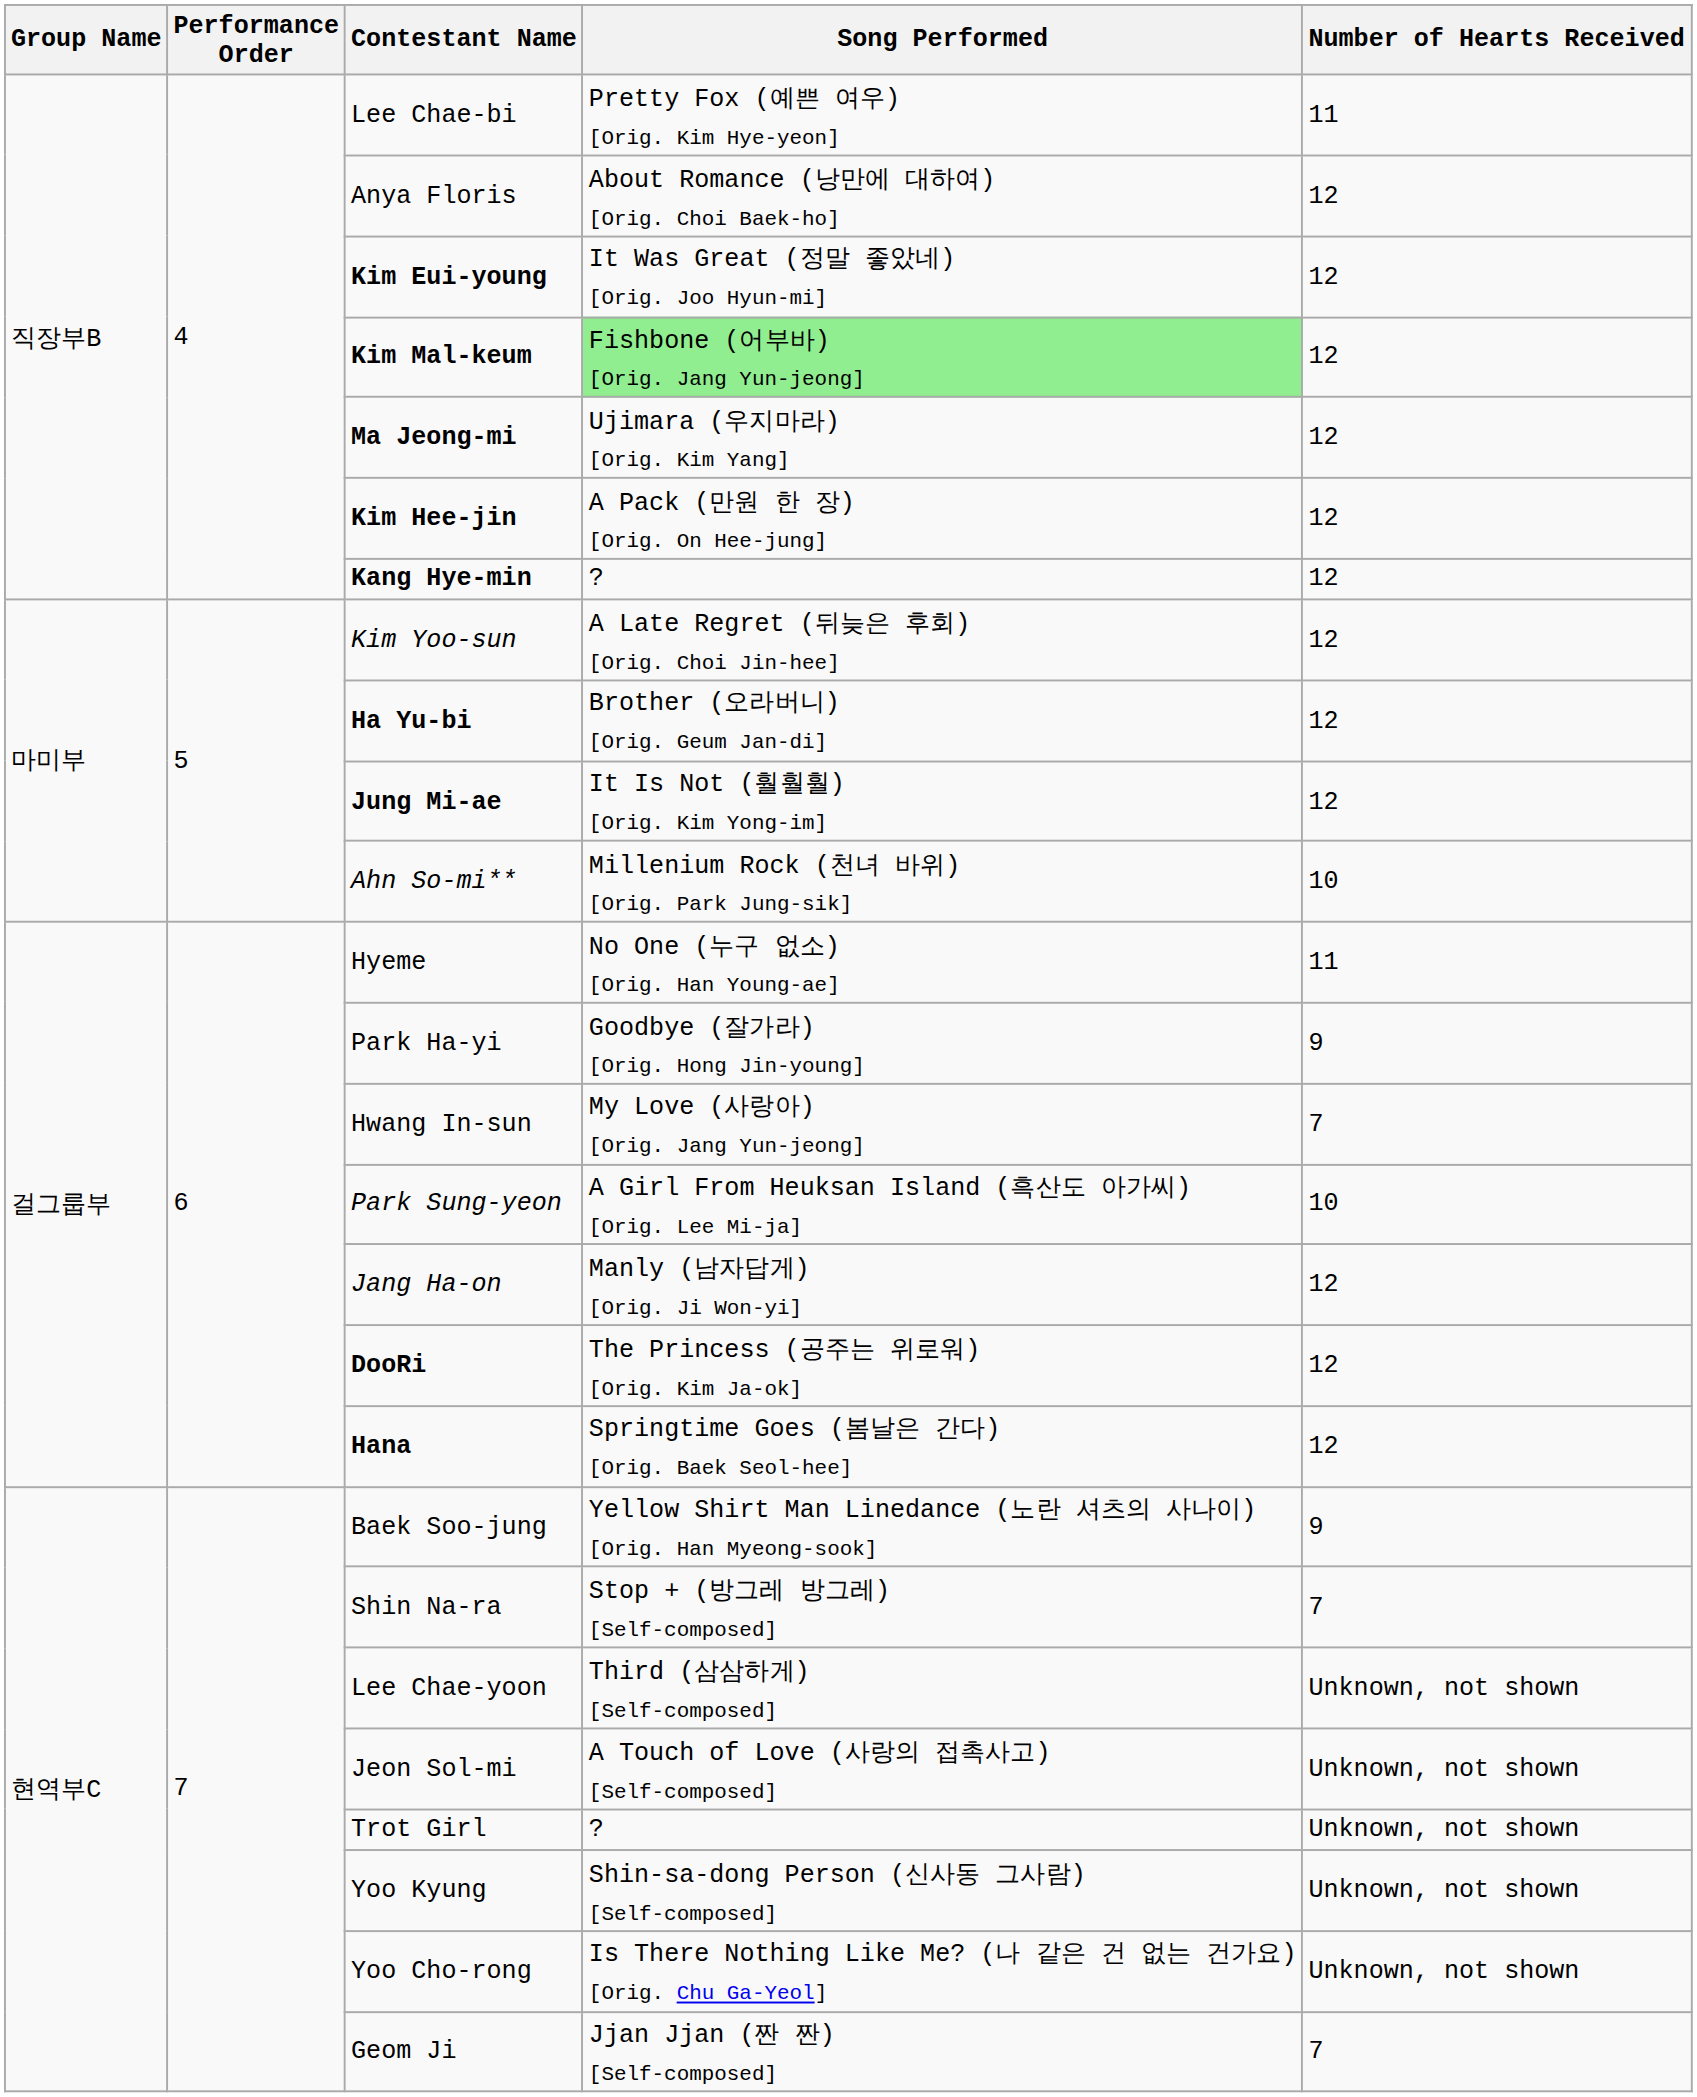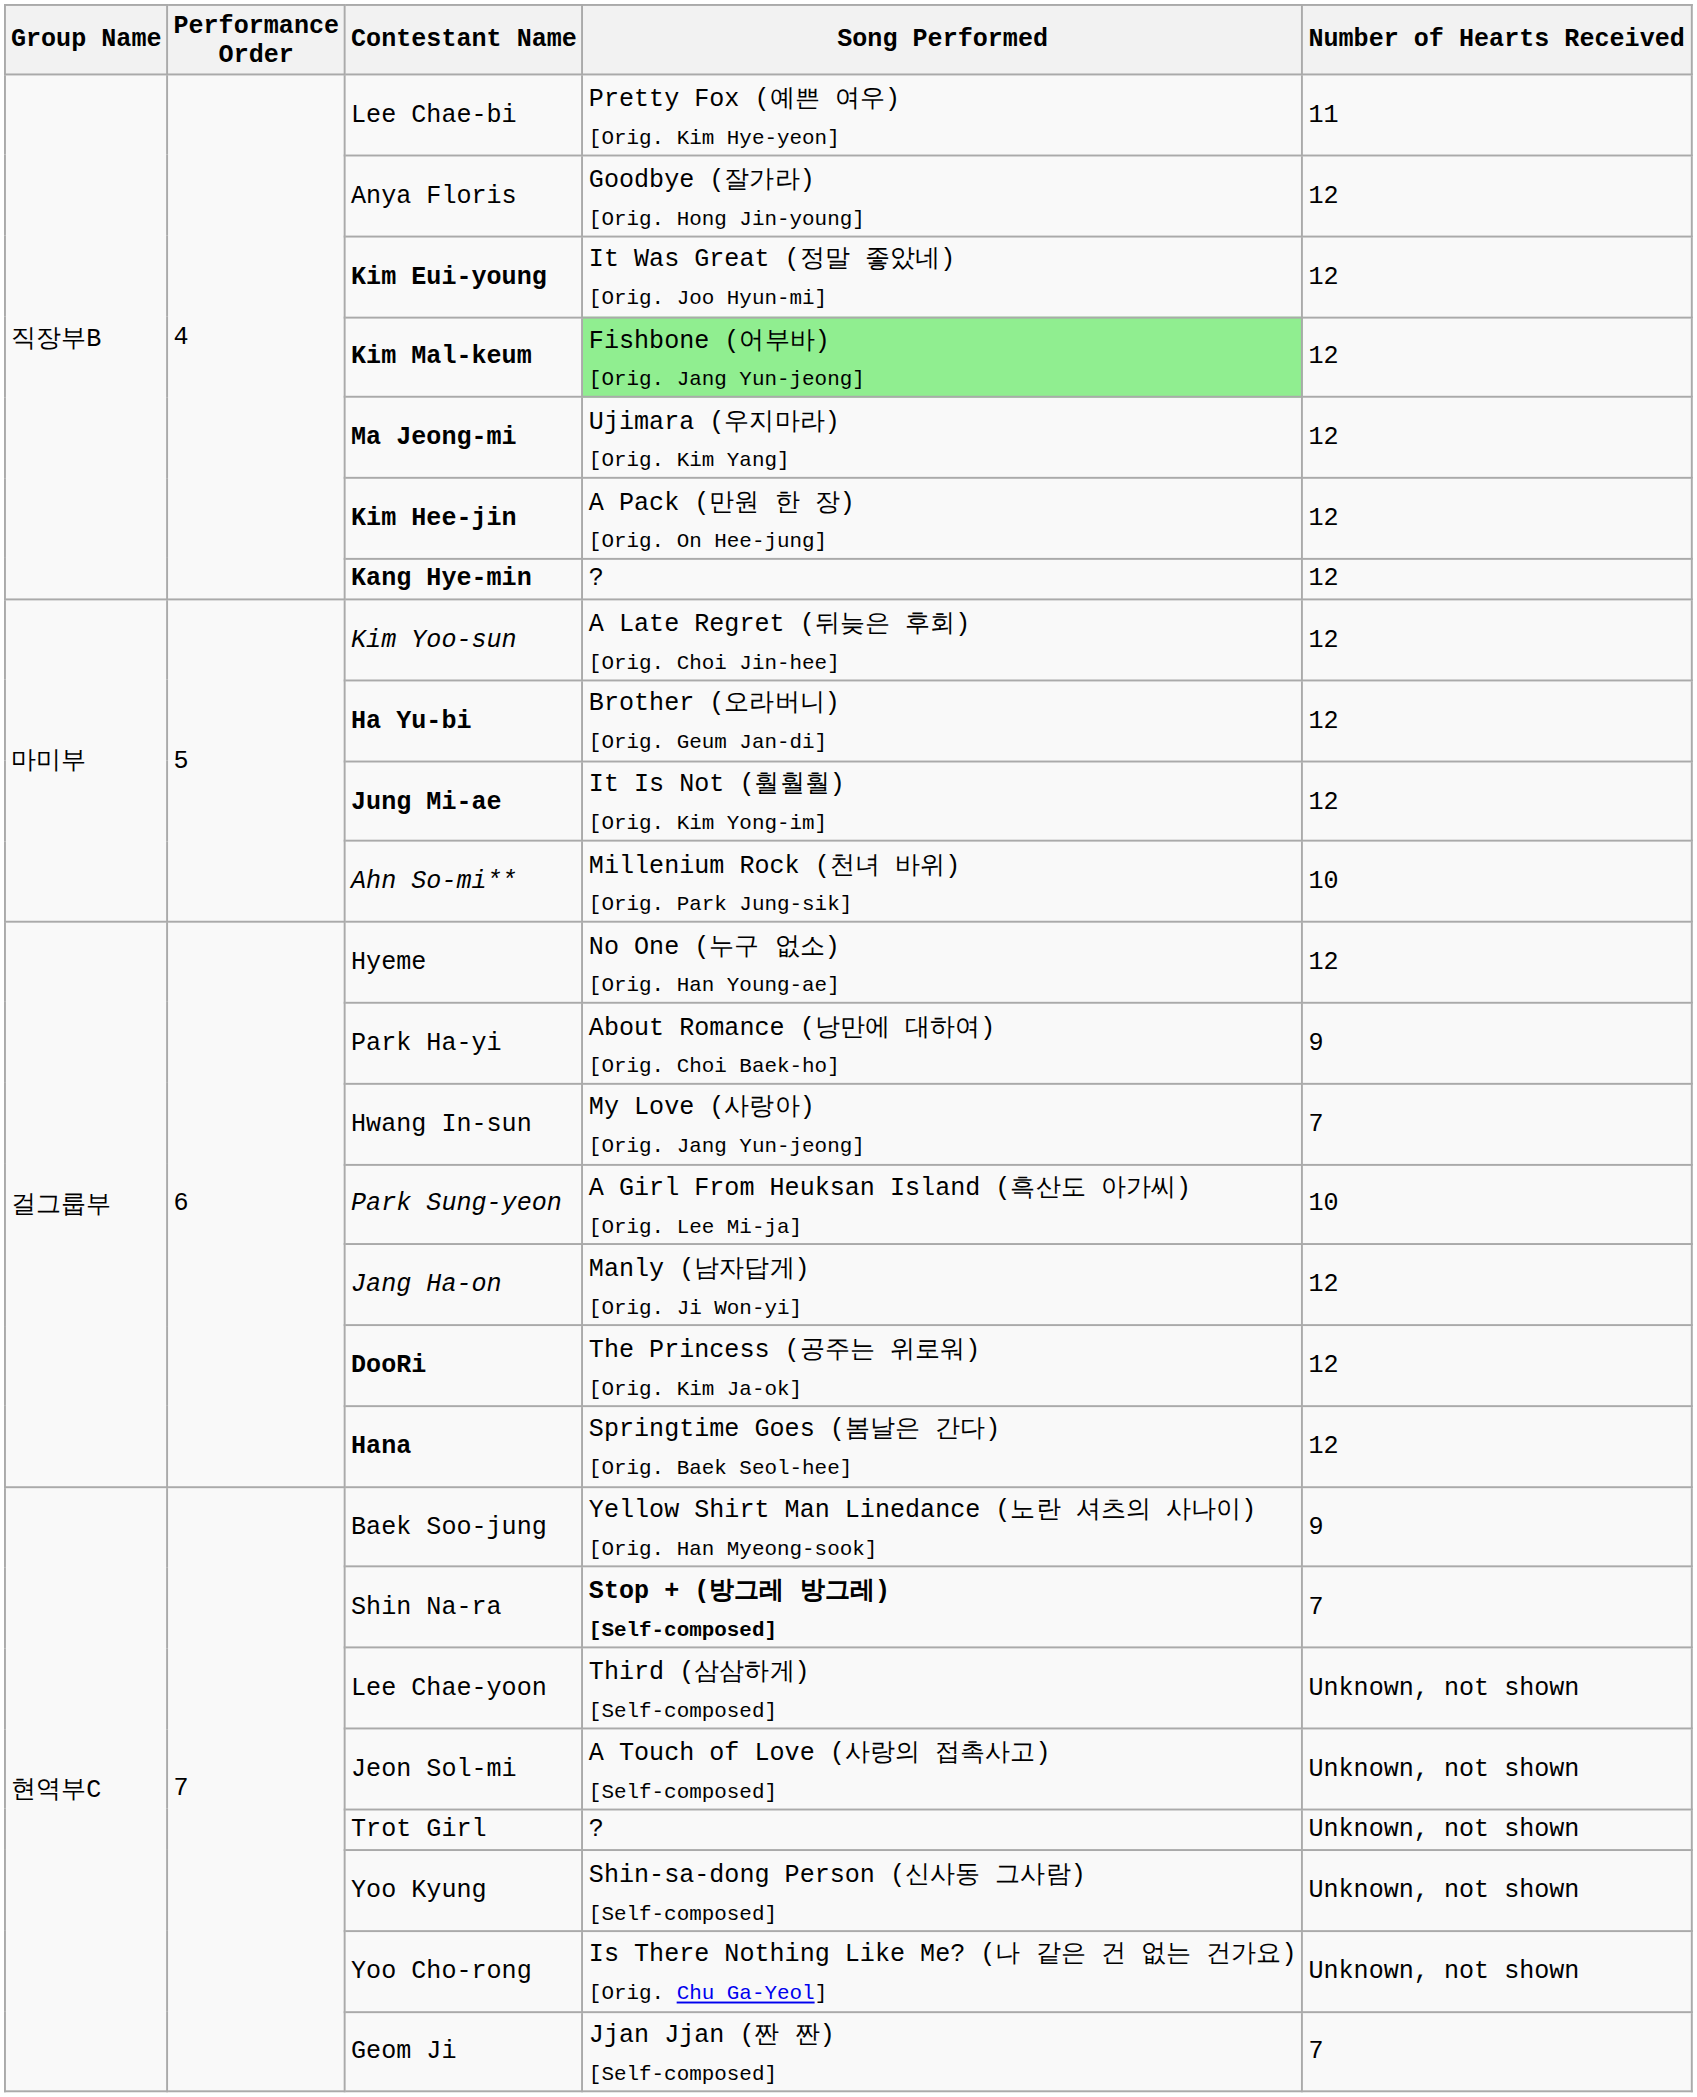(792, 198) About Romance (낭만에 대하여) [Orig. Choi Baek-ho] -> (727, 198) Goodbye (잘가라) [Orig. Hong Jin-young]
(1323, 962) 11 -> (1323, 962) 12
(727, 1045) Goodbye (잘가라) [Orig. Hong Jin-young] -> (792, 1045) About Romance (낭만에 대하여) [Orig. Choi Baek-ho]
(739, 1609) normal -> (739, 1609) bold
